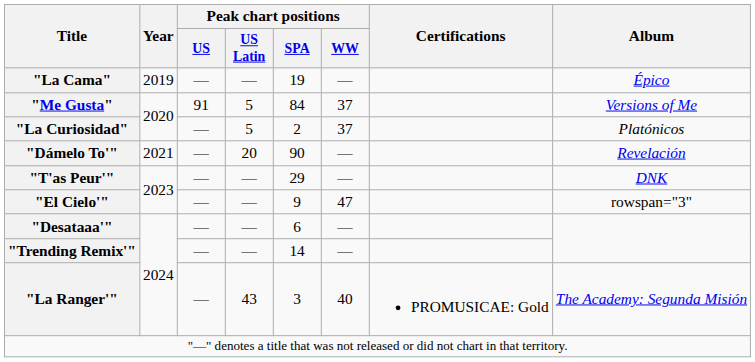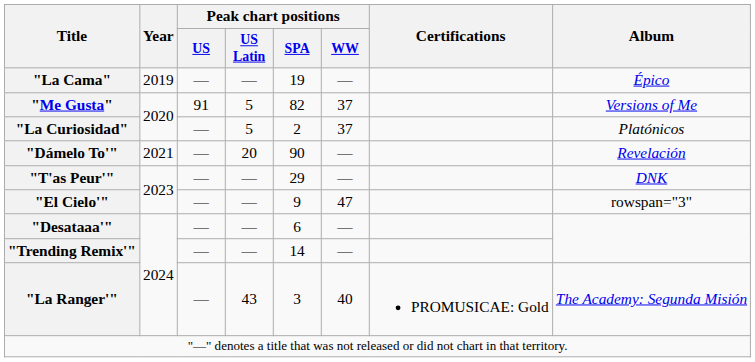(297, 104) 84 -> (297, 104) 82
